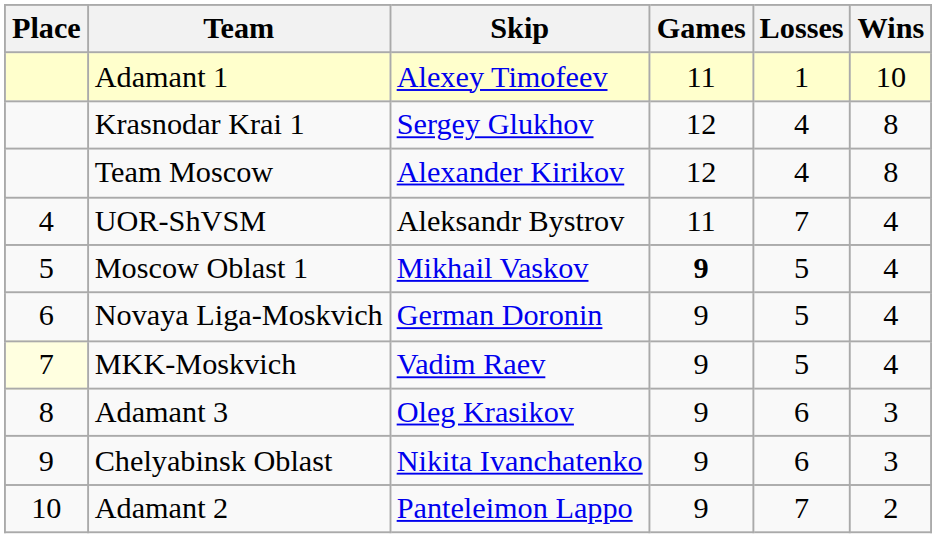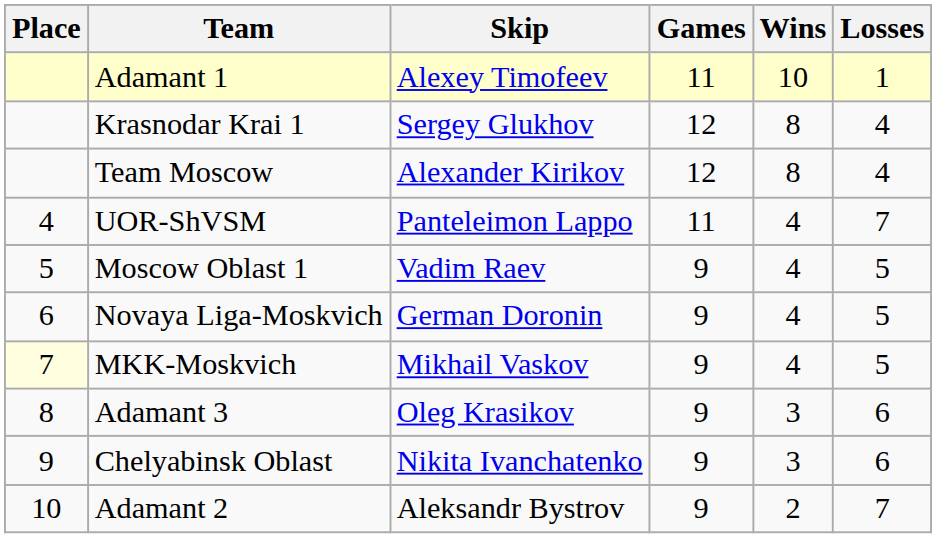columns swapped: (891, 28) <-> (802, 28)
(510, 220) Aleksandr Bystrov -> (515, 220) Panteleimon Lappo
(493, 268) Mikhail Vaskov -> (471, 268) Vadim Raev
(701, 268) bold -> (701, 268) normal
(471, 364) Vadim Raev -> (493, 364) Mikhail Vaskov
(515, 508) Panteleimon Lappo -> (510, 508) Aleksandr Bystrov
